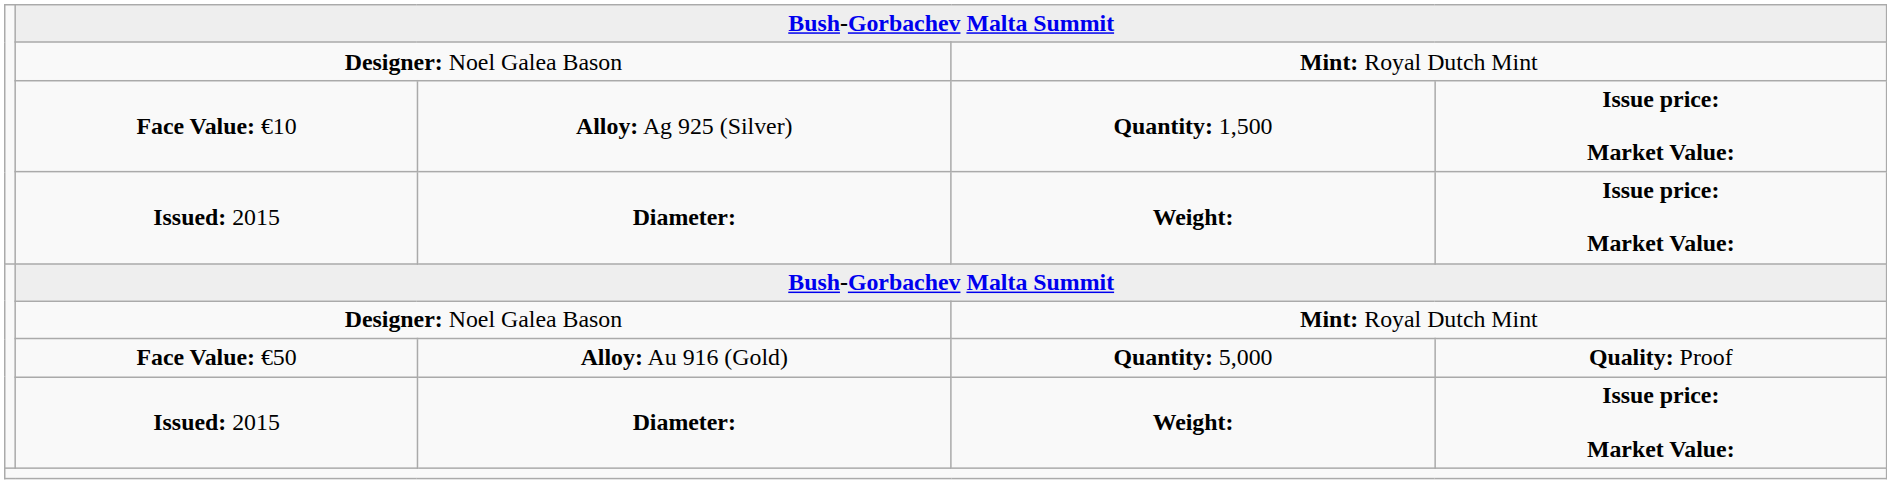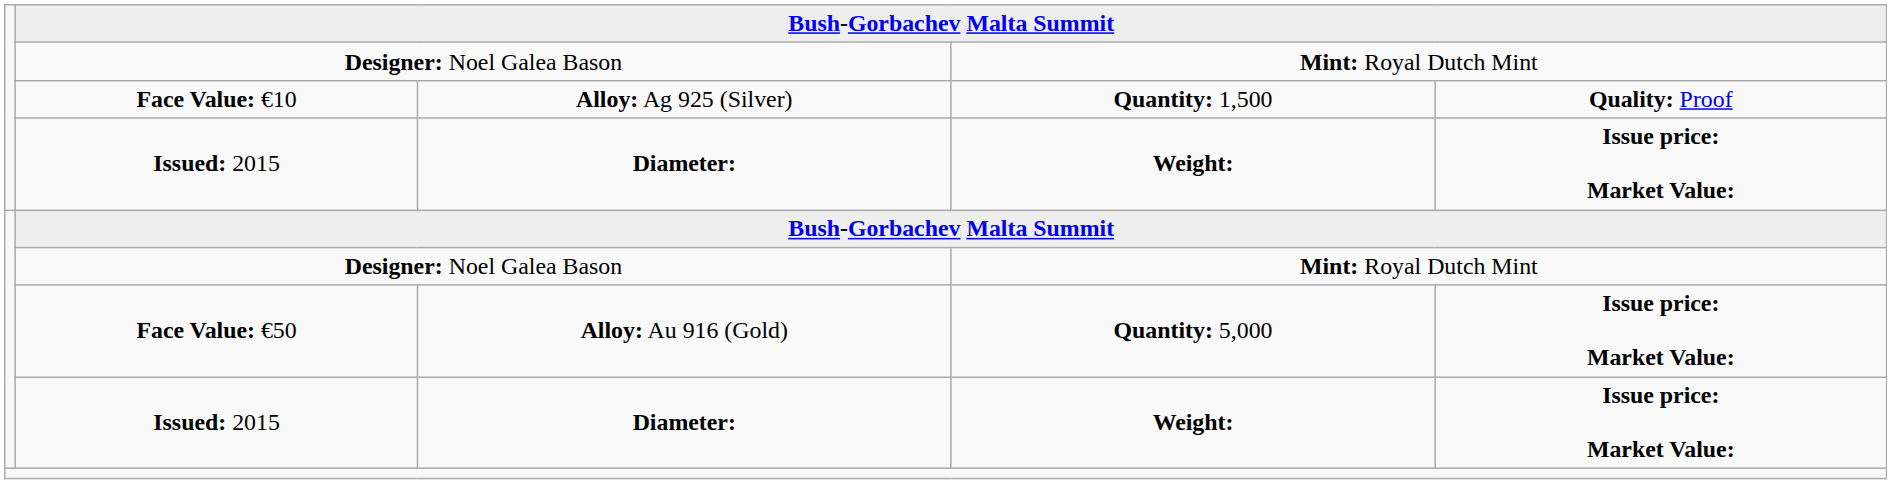(1661, 125) Issue price: Market Value: -> (1661, 99) Quality: Proof
(1661, 357) Quality: Proof -> (1661, 330) Issue price: Market Value:
